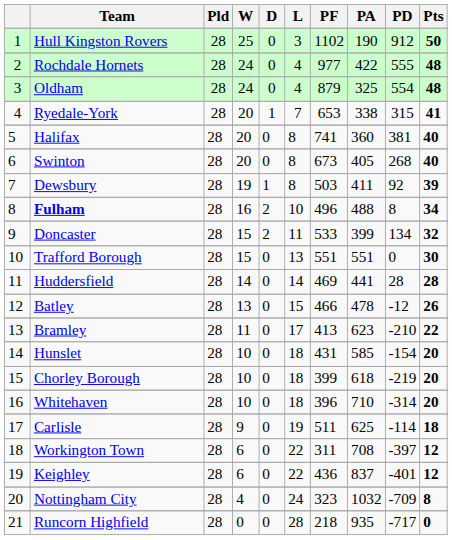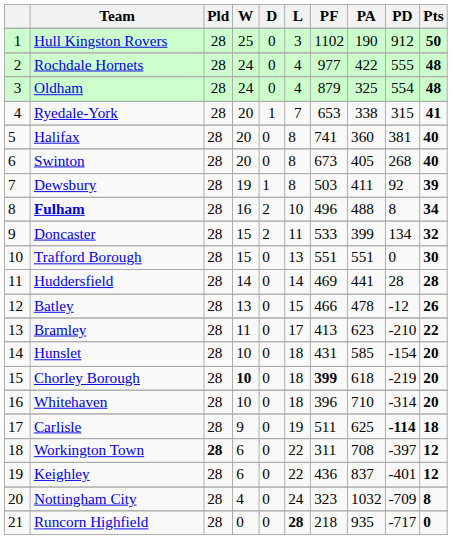(244, 378) normal -> (244, 378) bold
(326, 378) normal -> (326, 378) bold
(402, 426) normal -> (402, 426) bold
(215, 450) normal -> (215, 450) bold
(296, 522) normal -> (296, 522) bold
